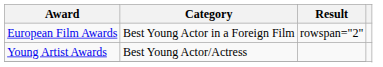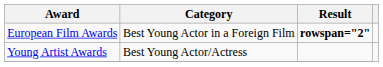(332, 33) normal -> (335, 33) bold
